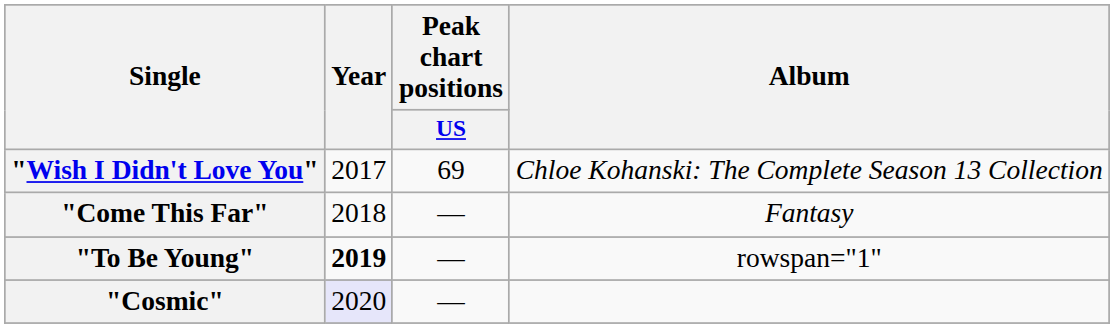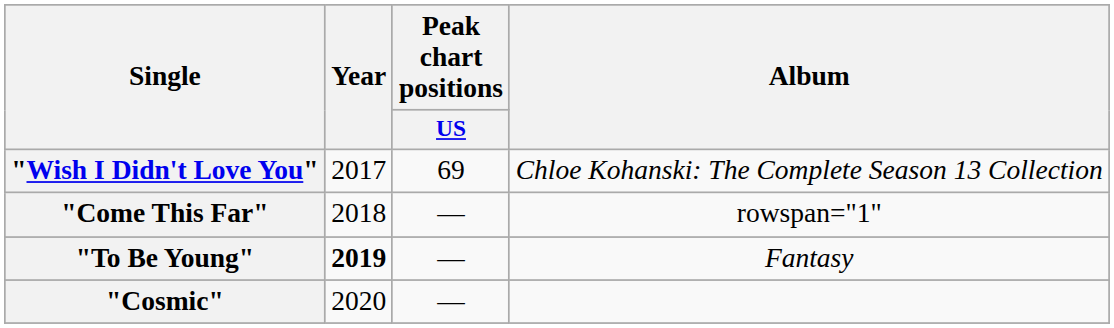(809, 214) Fantasy -> (809, 214) rowspan="1"
(809, 257) rowspan="1" -> (809, 257) Fantasy
(359, 301) lavender background -> (359, 301) no background
